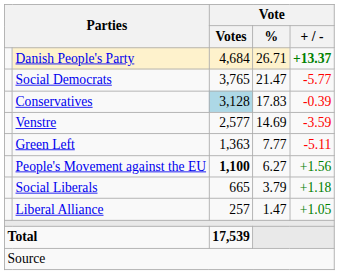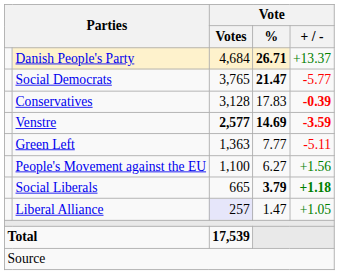(271, 58) normal -> (271, 58) bold
(312, 58) bold -> (312, 58) normal
(271, 79) normal -> (271, 79) bold
(234, 101) lightblue background -> (234, 101) no background
(317, 101) normal -> (317, 101) bold
(234, 123) normal -> (234, 123) bold
(271, 123) normal -> (271, 123) bold
(317, 123) normal -> (317, 123) bold
(234, 166) bold -> (234, 166) normal
(275, 187) normal -> (275, 187) bold
(315, 187) normal -> (315, 187) bold
(240, 209) no background -> (240, 209) lavender background
